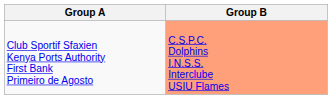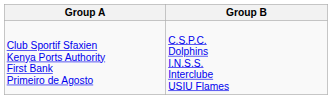(199, 63) lightsalmon background -> (199, 63) no background
